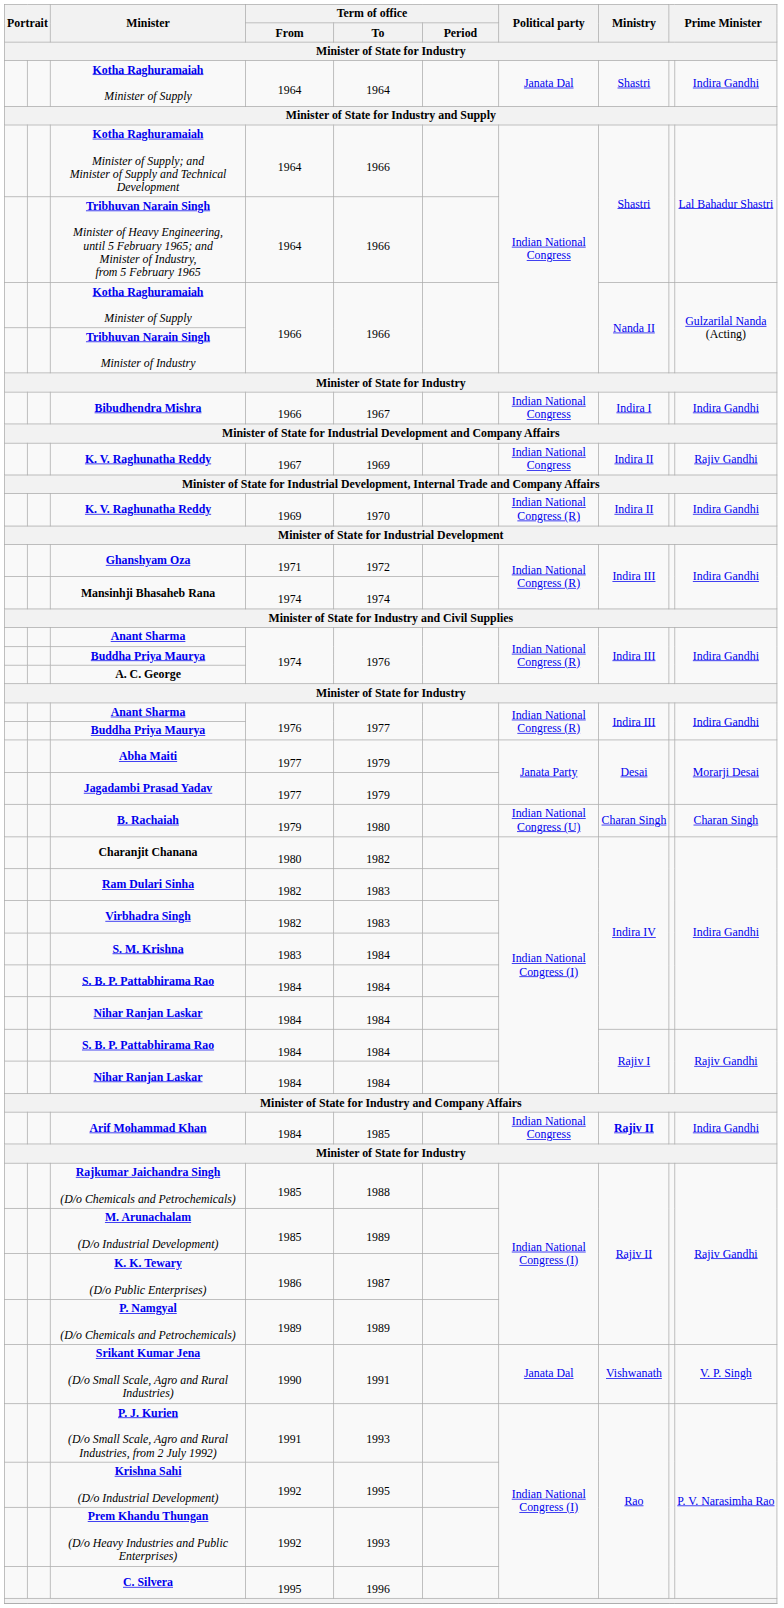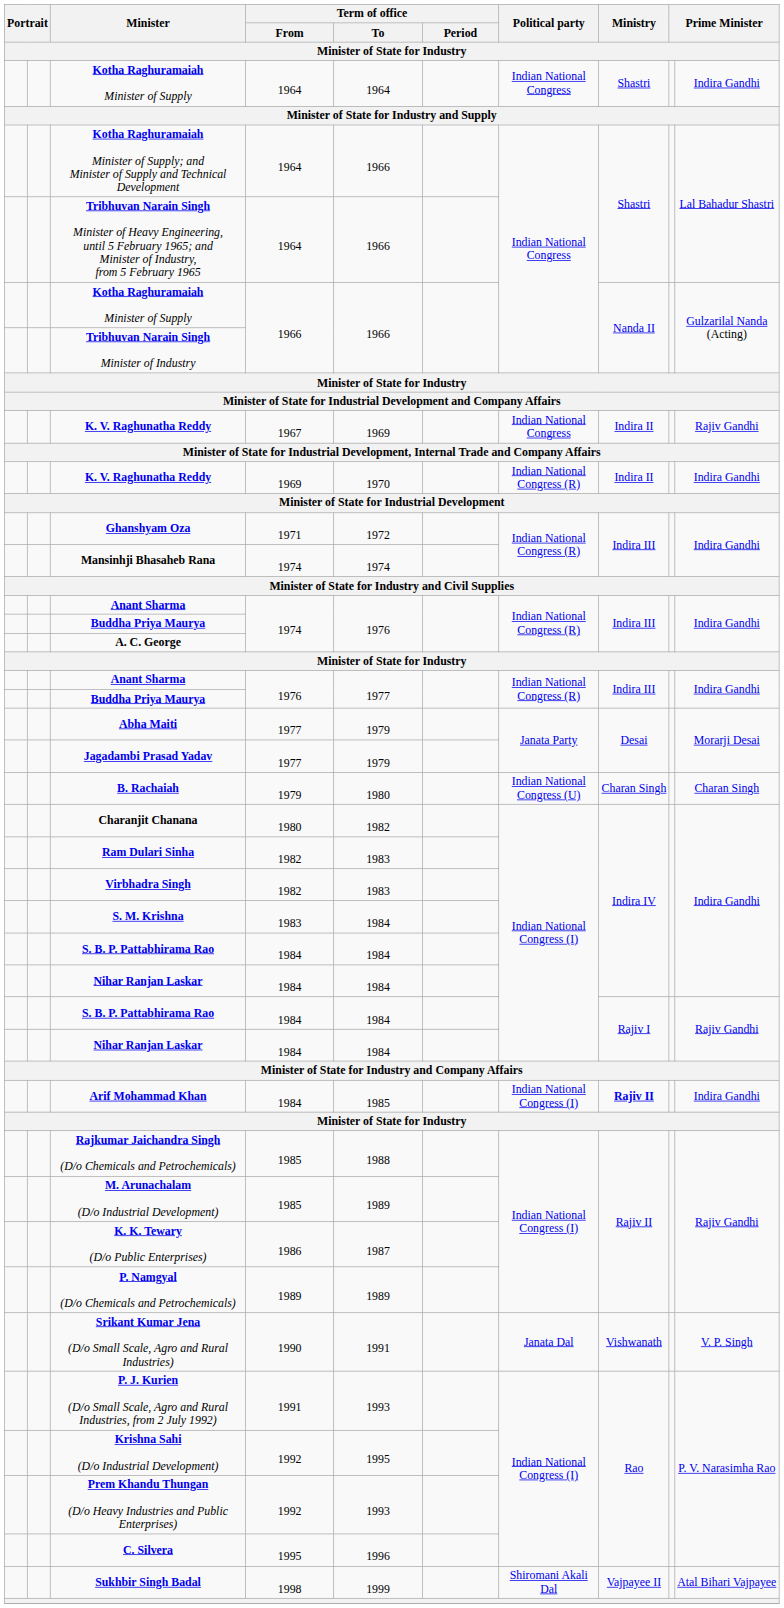(549, 83) Janata Dal -> (549, 83) Indian National Congress
- row: (148, 408)
(549, 1128) Indian National Congress -> (549, 1096) Indian National Congress (I)
+ row: (148, 1582)
